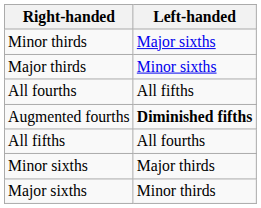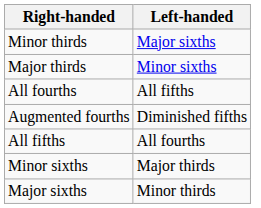(195, 116) bold -> (192, 116) normal
